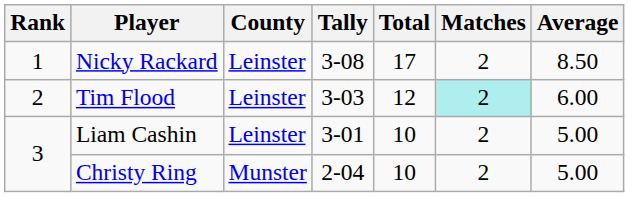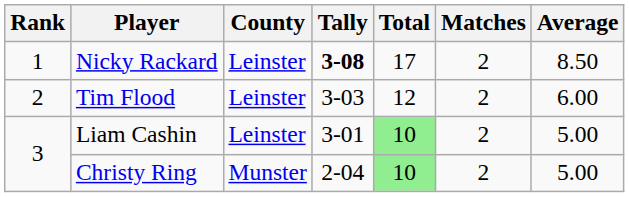(343, 60) normal -> (343, 60) bold
(483, 97) paleturquoise background -> (483, 97) no background
(404, 135) no background -> (404, 135) lightgreen background
(404, 172) no background -> (404, 172) lightgreen background
